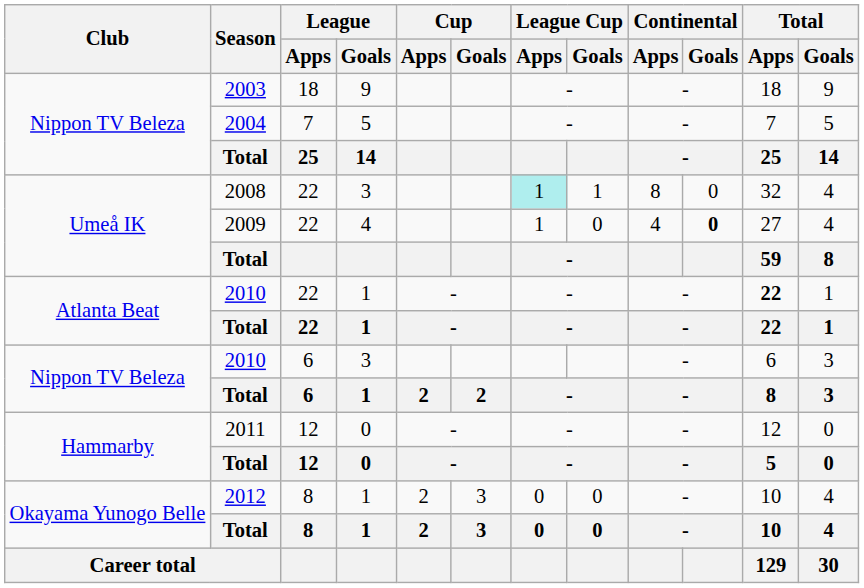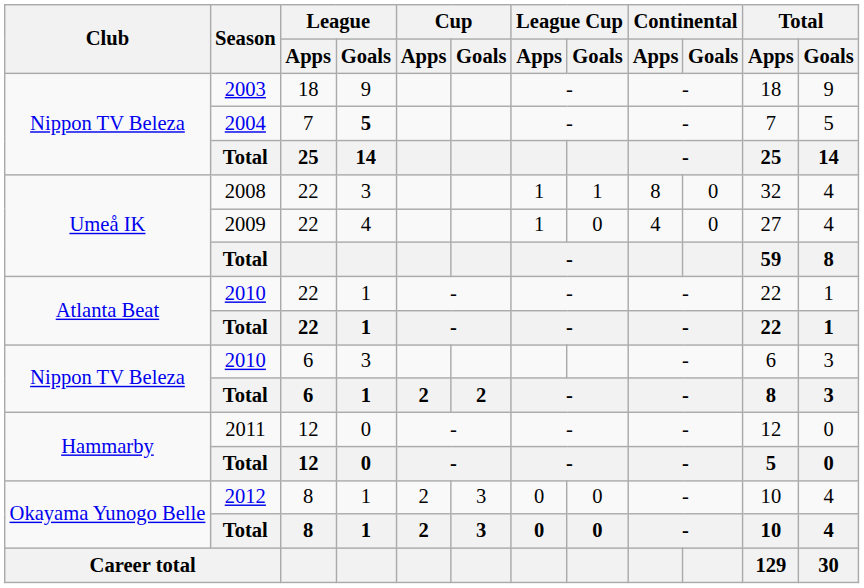(366, 123) normal -> (366, 123) bold
(539, 191) paleturquoise background -> (539, 191) no background
(713, 225) bold -> (713, 225) normal
(771, 293) bold -> (771, 293) normal
